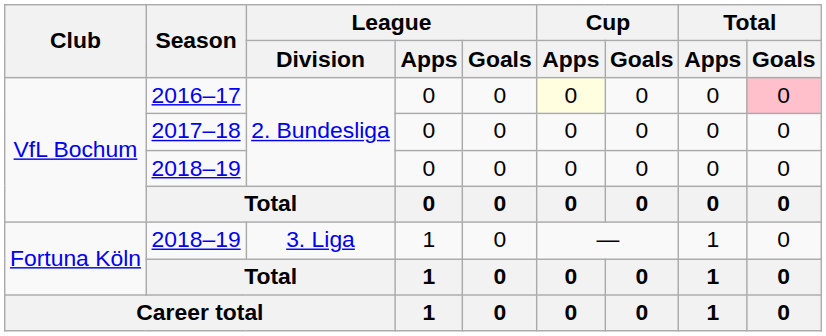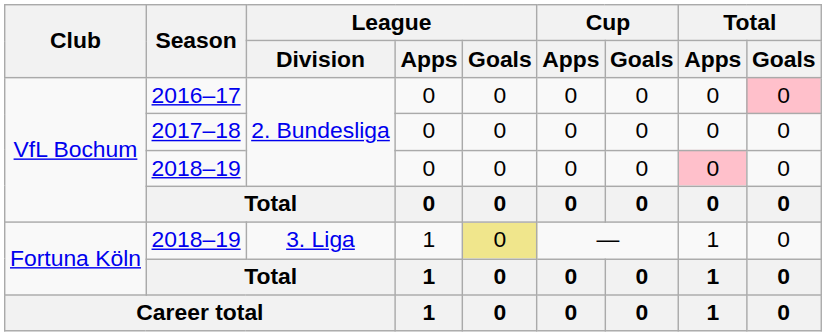(571, 95) lightyellow background -> (571, 95) no background
(713, 167) no background -> (713, 167) pink background
(500, 240) no background -> (500, 240) khaki background
